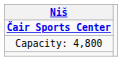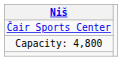(59, 28) bold -> (59, 28) normal
